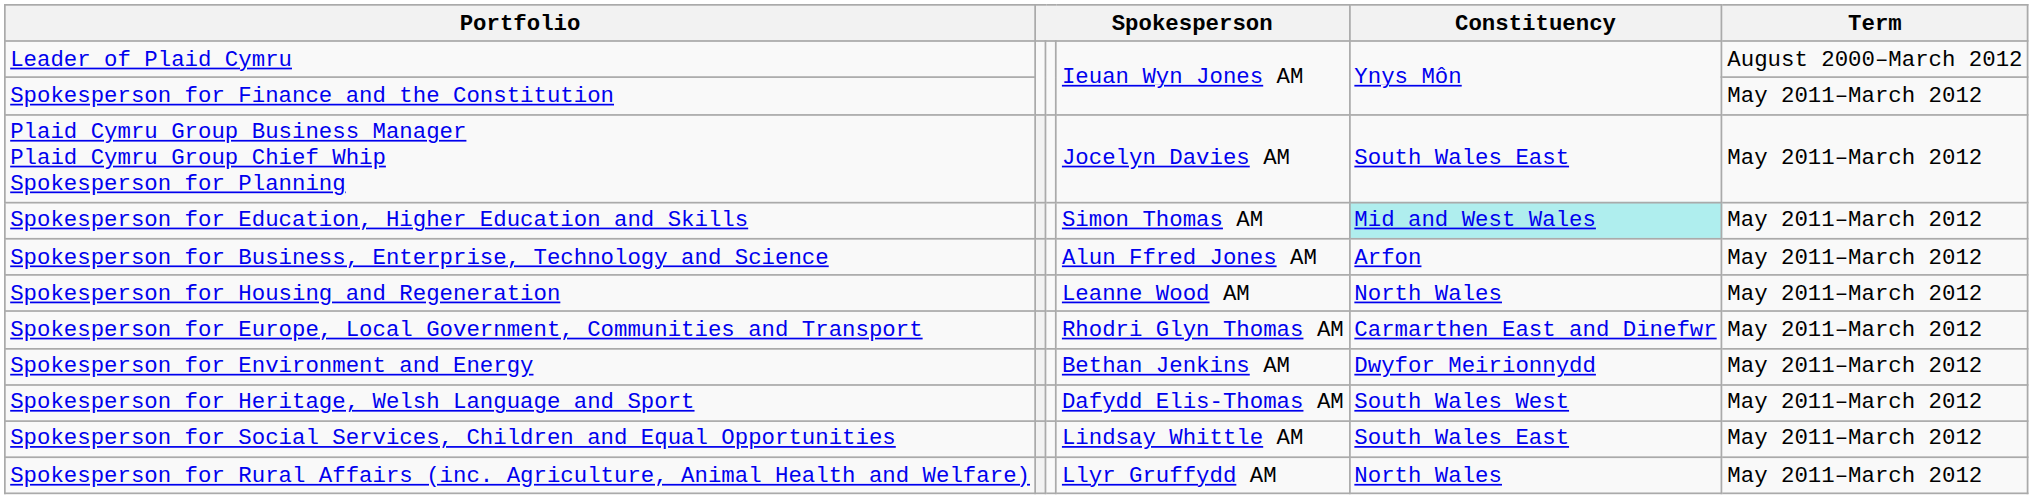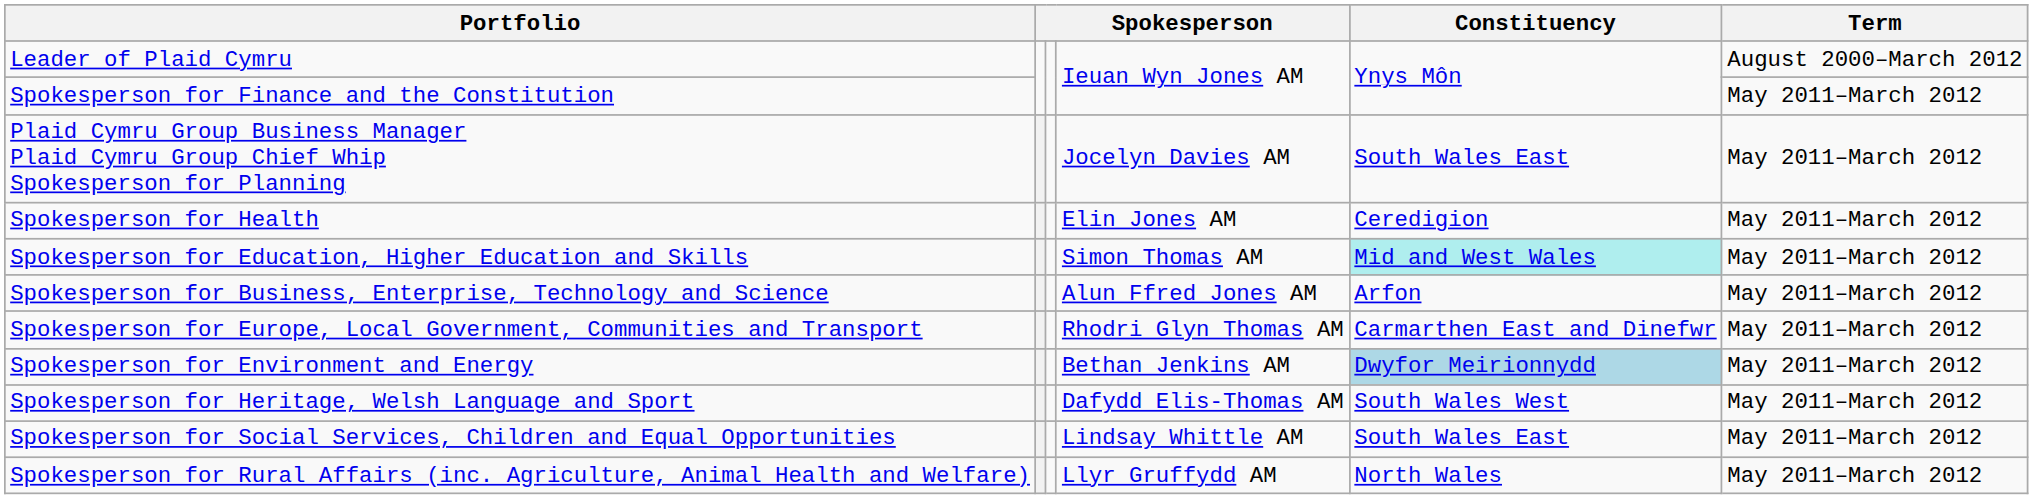+ row: (164, 220)
- row: (285, 293)
(1475, 366) no background -> (1475, 366) lightblue background
